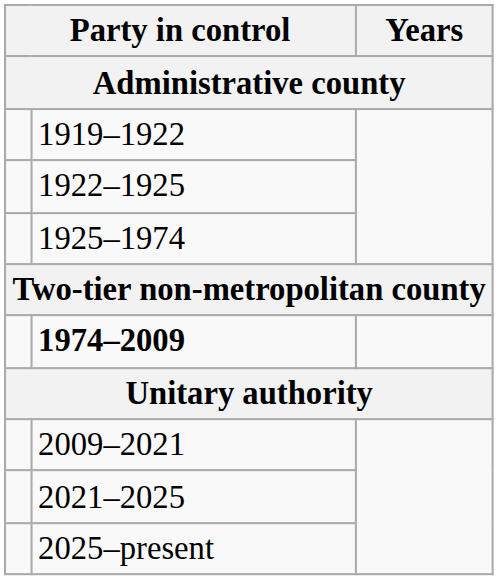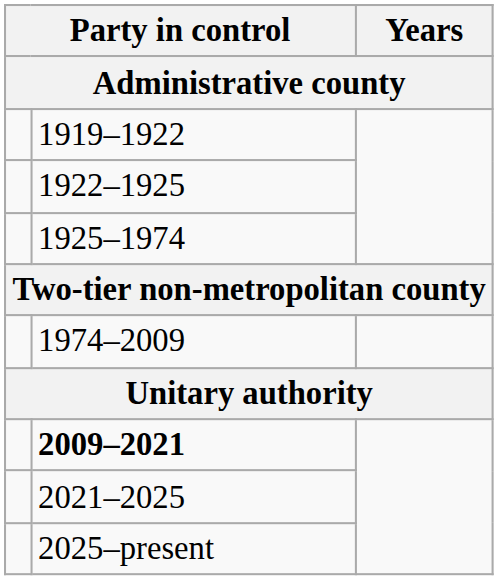(112, 340) bold -> (112, 340) normal
(112, 444) normal -> (112, 444) bold
